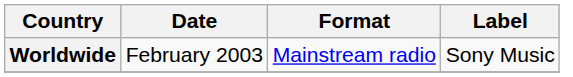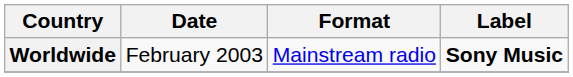(500, 54) normal -> (504, 54) bold
